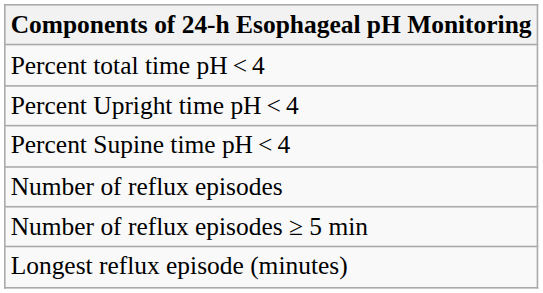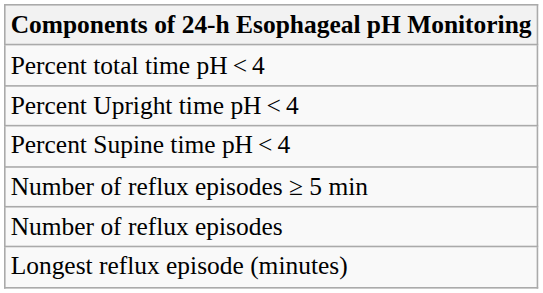(147, 186) Number of reflux episodes -> (189, 186) Number of reflux episodes ≥ 5 min
(189, 226) Number of reflux episodes ≥ 5 min -> (147, 226) Number of reflux episodes
